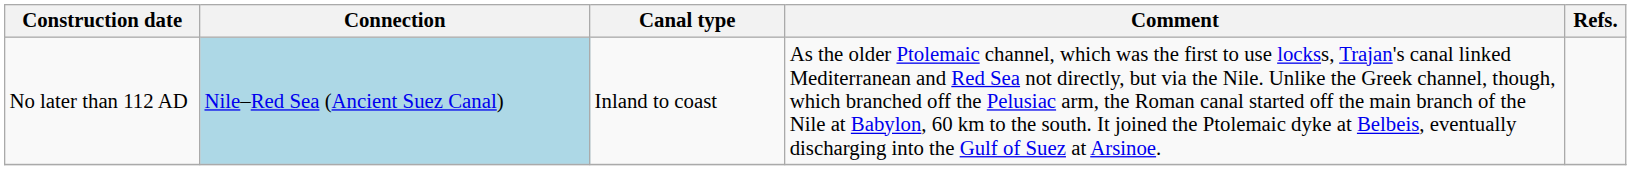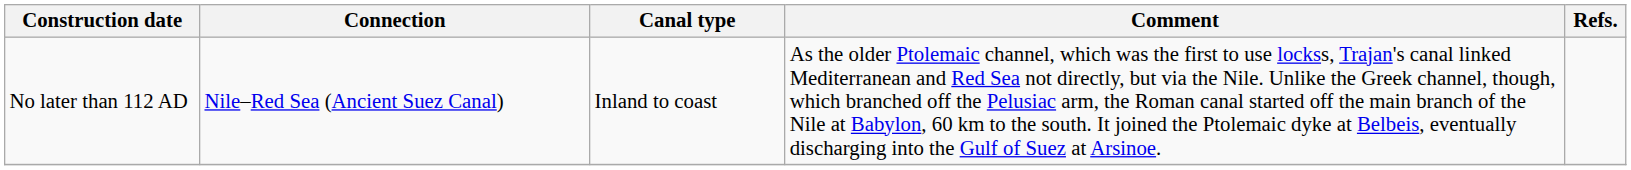(354, 100) lightblue background -> (354, 100) no background
